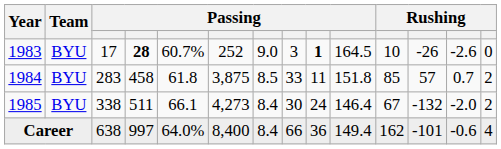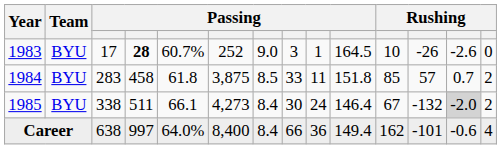(318, 51) bold -> (318, 51) normal
(463, 104) no background -> (463, 104) lightgrey background
